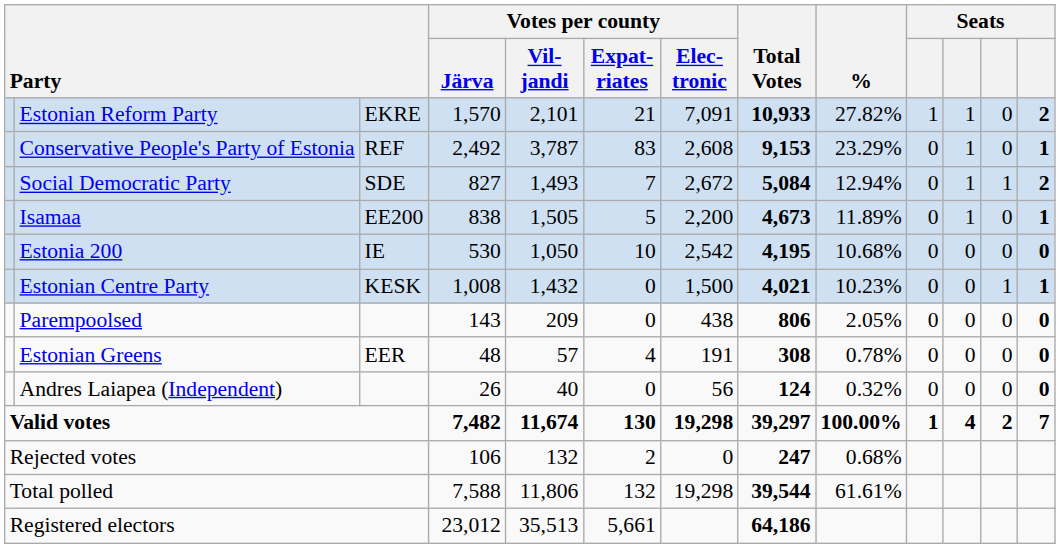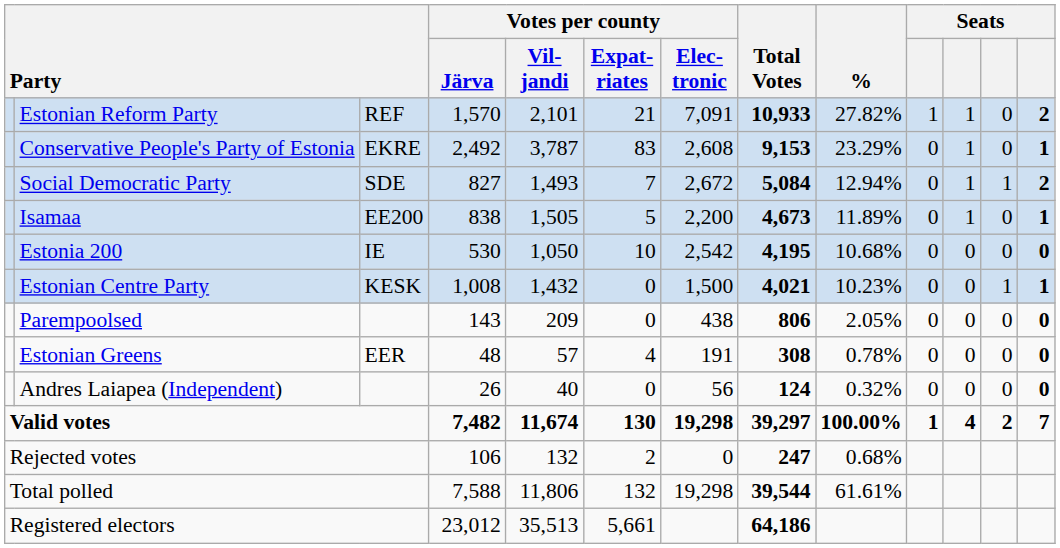(393, 114) EKRE -> (384, 114) REF
(384, 148) REF -> (393, 148) EKRE
